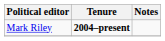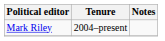(102, 28) bold -> (100, 28) normal
